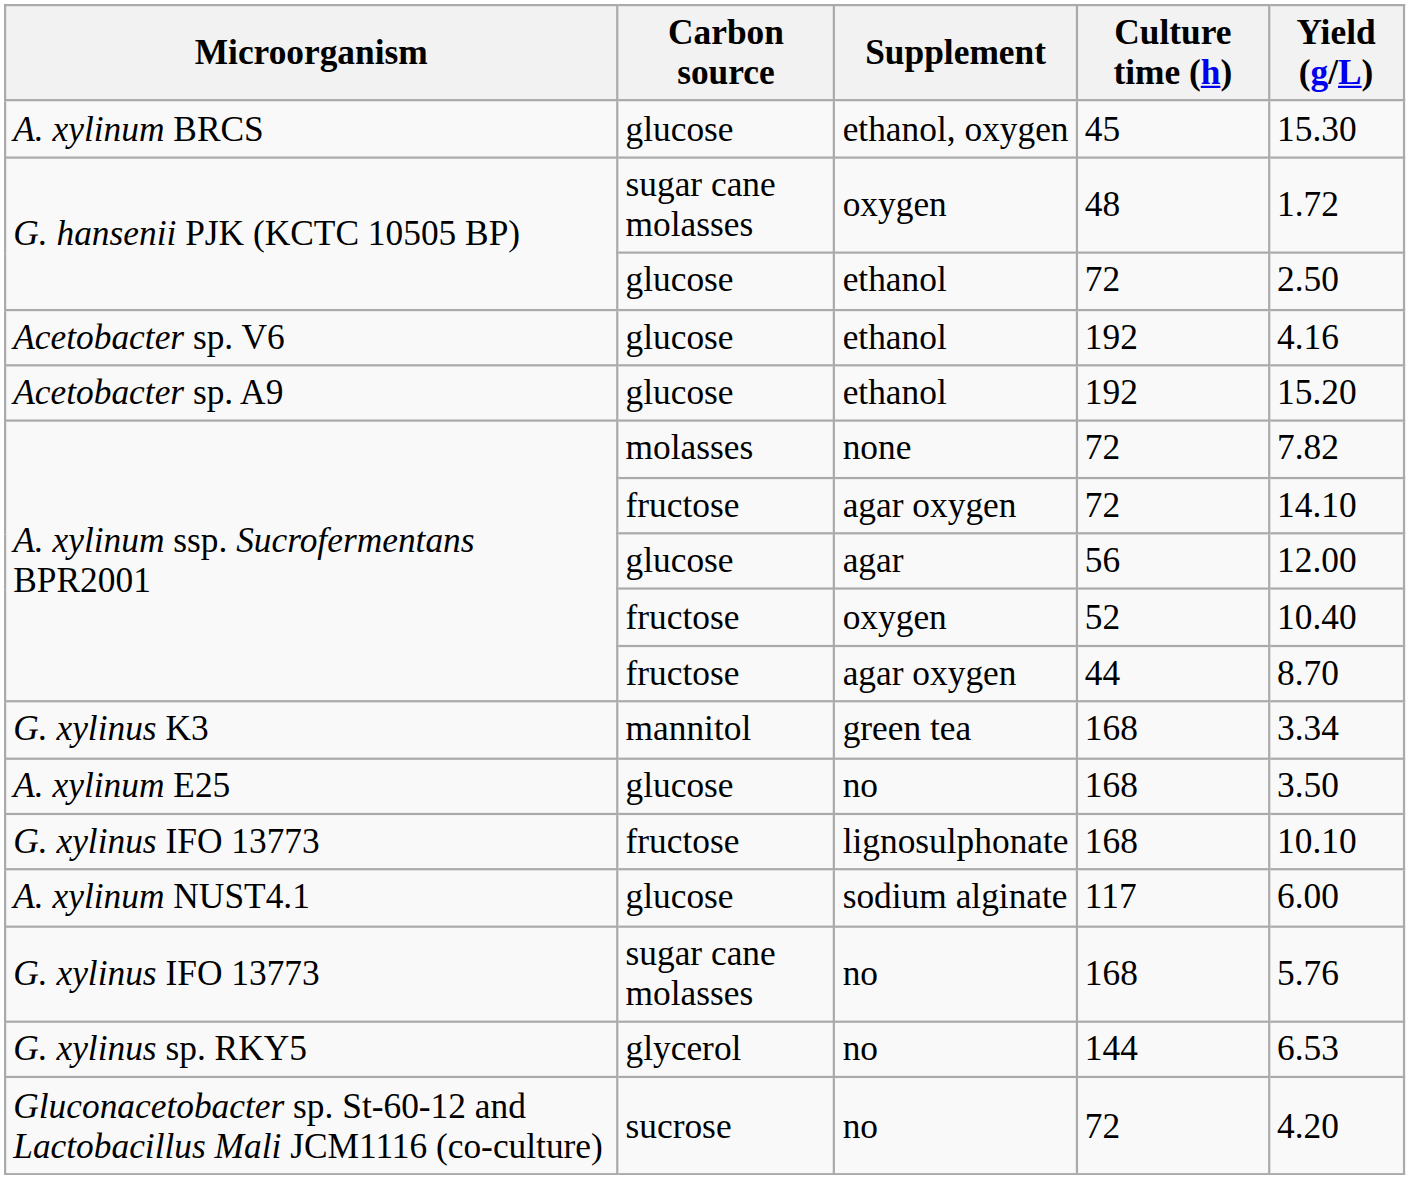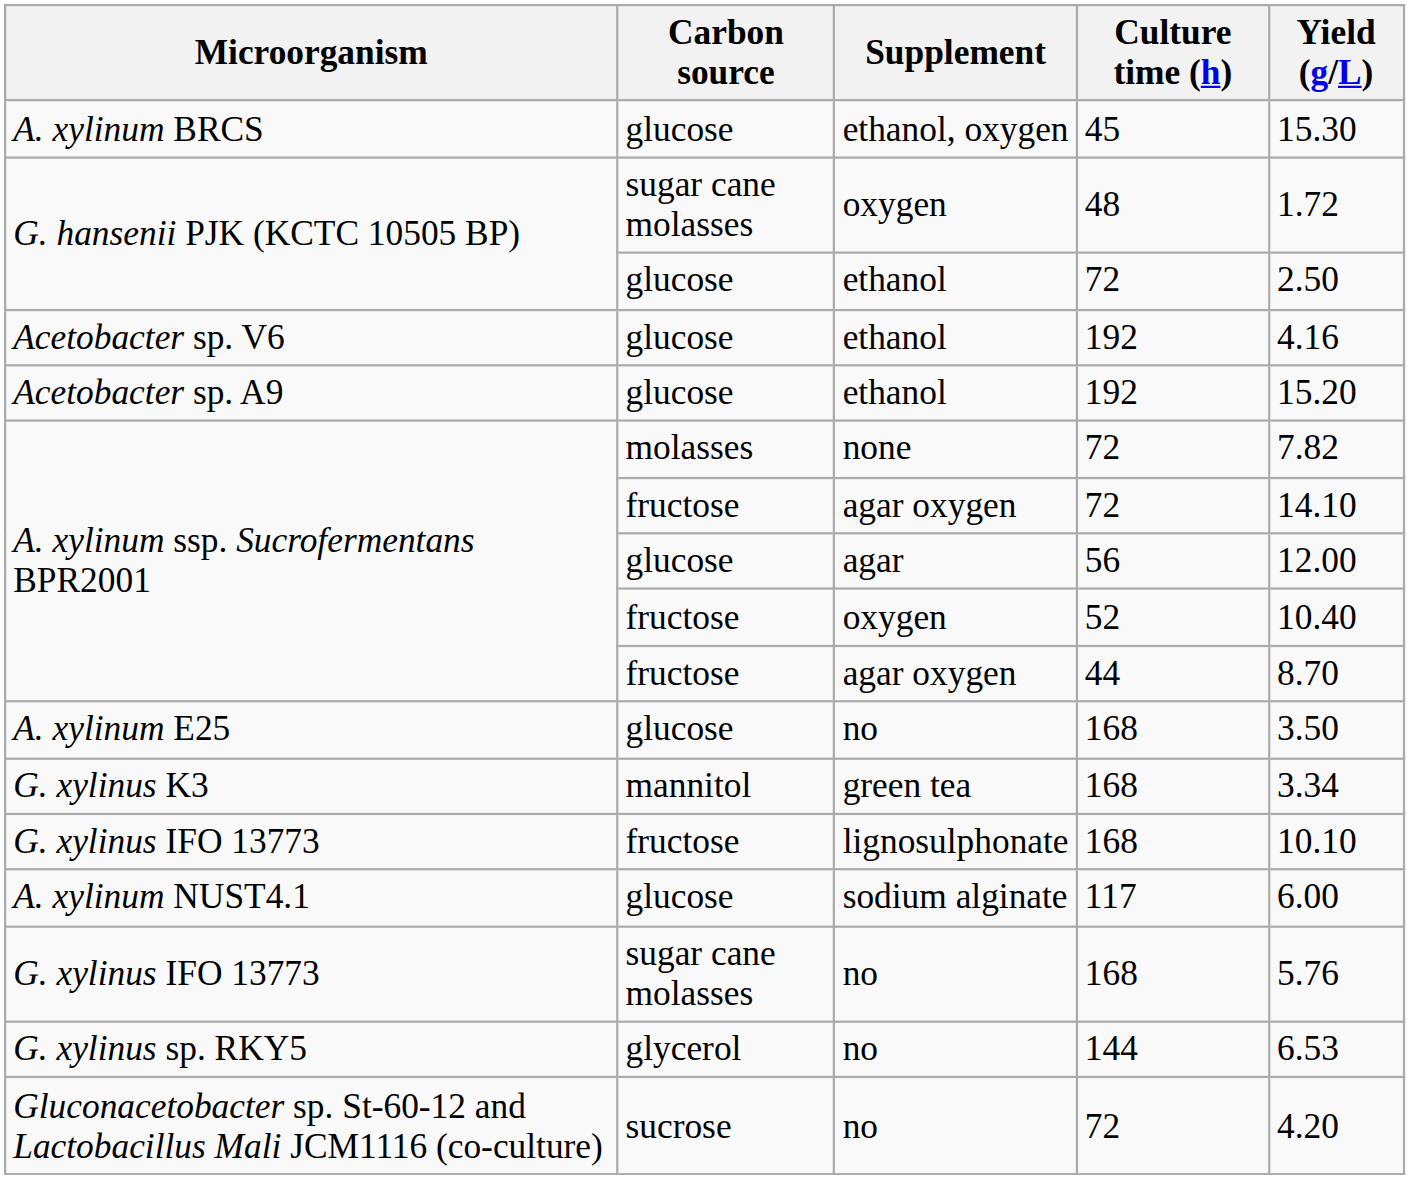rows swapped: (122, 785) <-> (111, 728)
